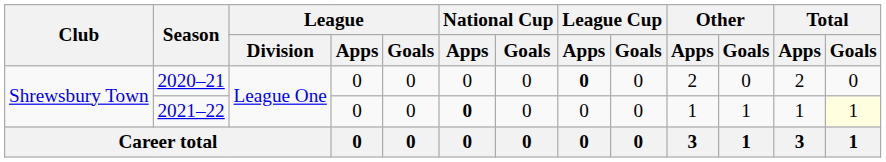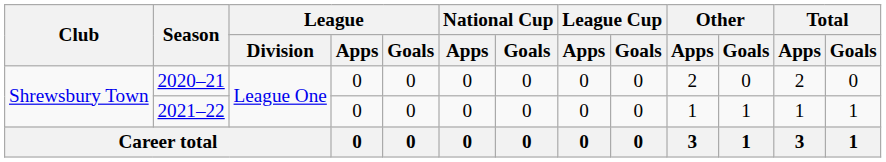(584, 80) bold -> (584, 80) normal
(467, 111) bold -> (467, 111) normal
(853, 111) lightyellow background -> (853, 111) no background
